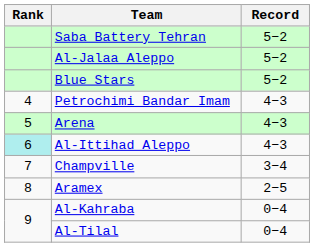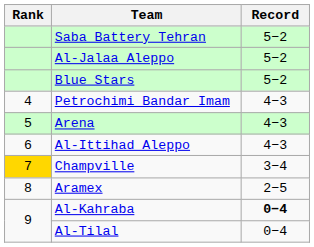(28, 145) paleturquoise background -> (28, 145) no background
(28, 167) no background -> (28, 167) gold background
(275, 210) normal -> (275, 210) bold
